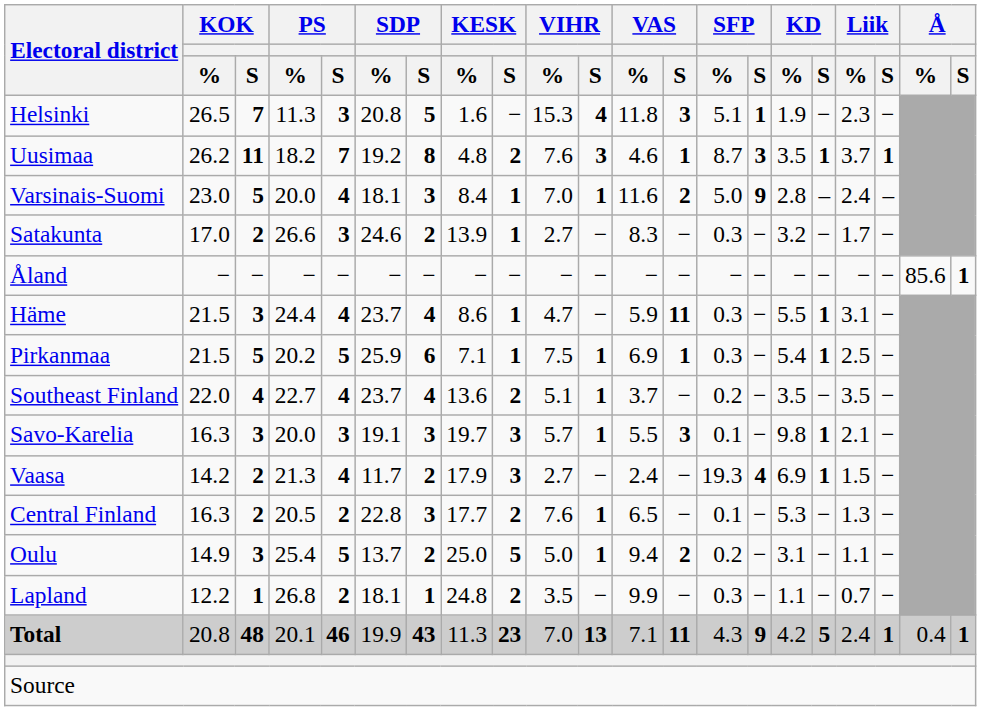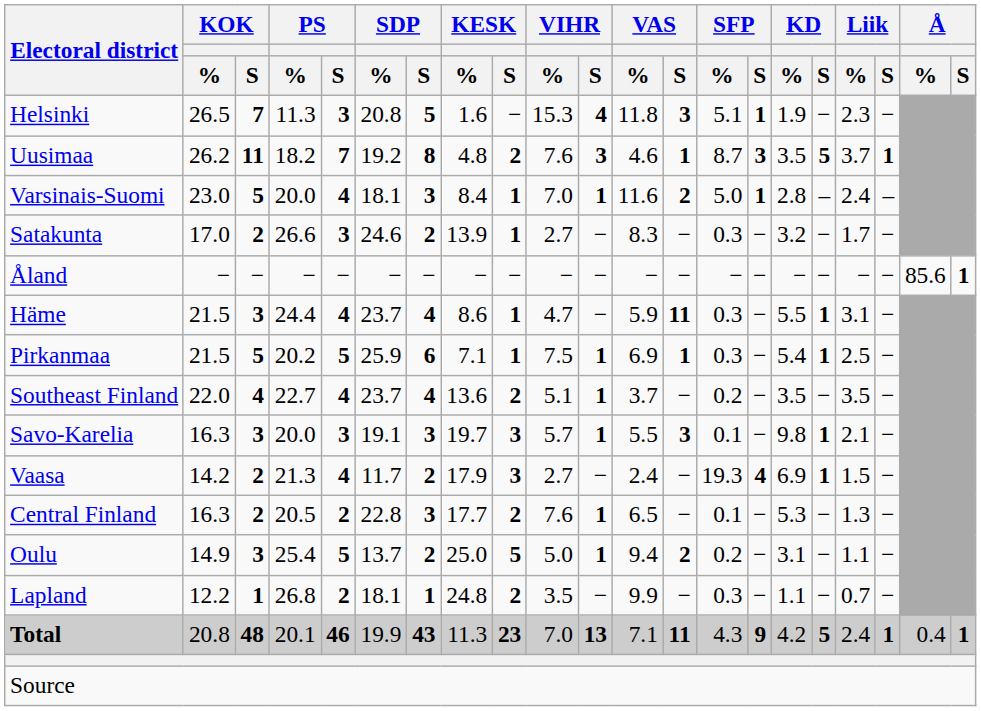(824, 155) 1 -> (824, 155) 5
(760, 195) 9 -> (760, 195) 1
